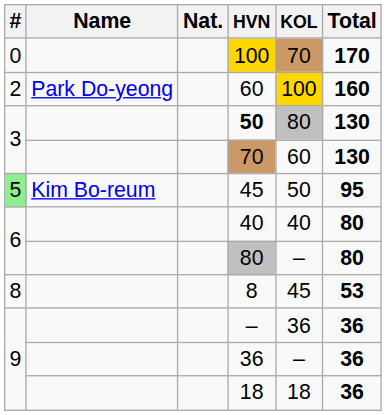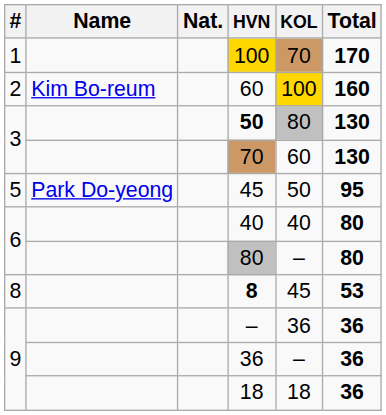(15, 55) 0 -> (15, 55) 1
(102, 88) Park Do-yeong -> (93, 88) Kim Bo-reum
(15, 190) lightgreen background -> (15, 190) no background
(93, 190) Kim Bo-reum -> (102, 190) Park Do-yeong
(252, 291) normal -> (252, 291) bold
